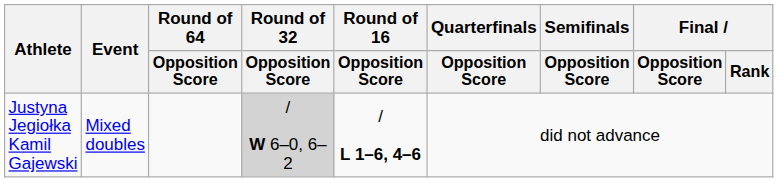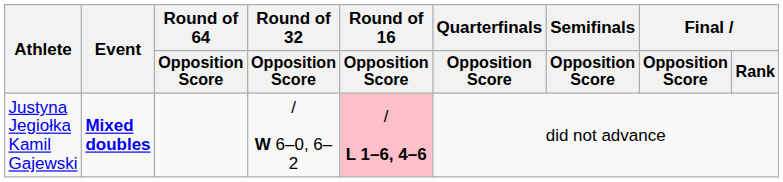(115, 135) normal -> (118, 135) bold
(288, 135) lightgrey background -> (294, 135) no background
(381, 135) no background -> (386, 135) pink background
